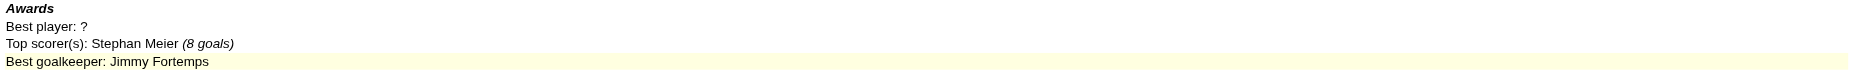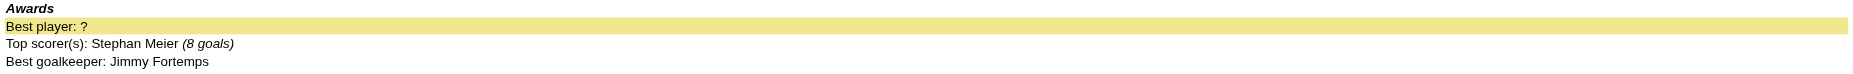(47, 26) no background -> (47, 26) khaki background
(107, 61) lightyellow background -> (107, 61) no background
